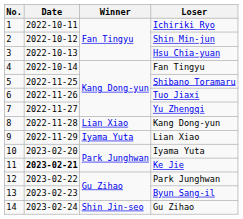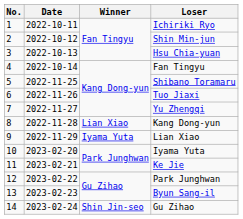(52, 165) bold -> (52, 165) normal
